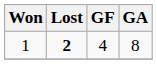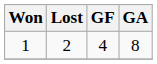(67, 45) bold -> (67, 45) normal
